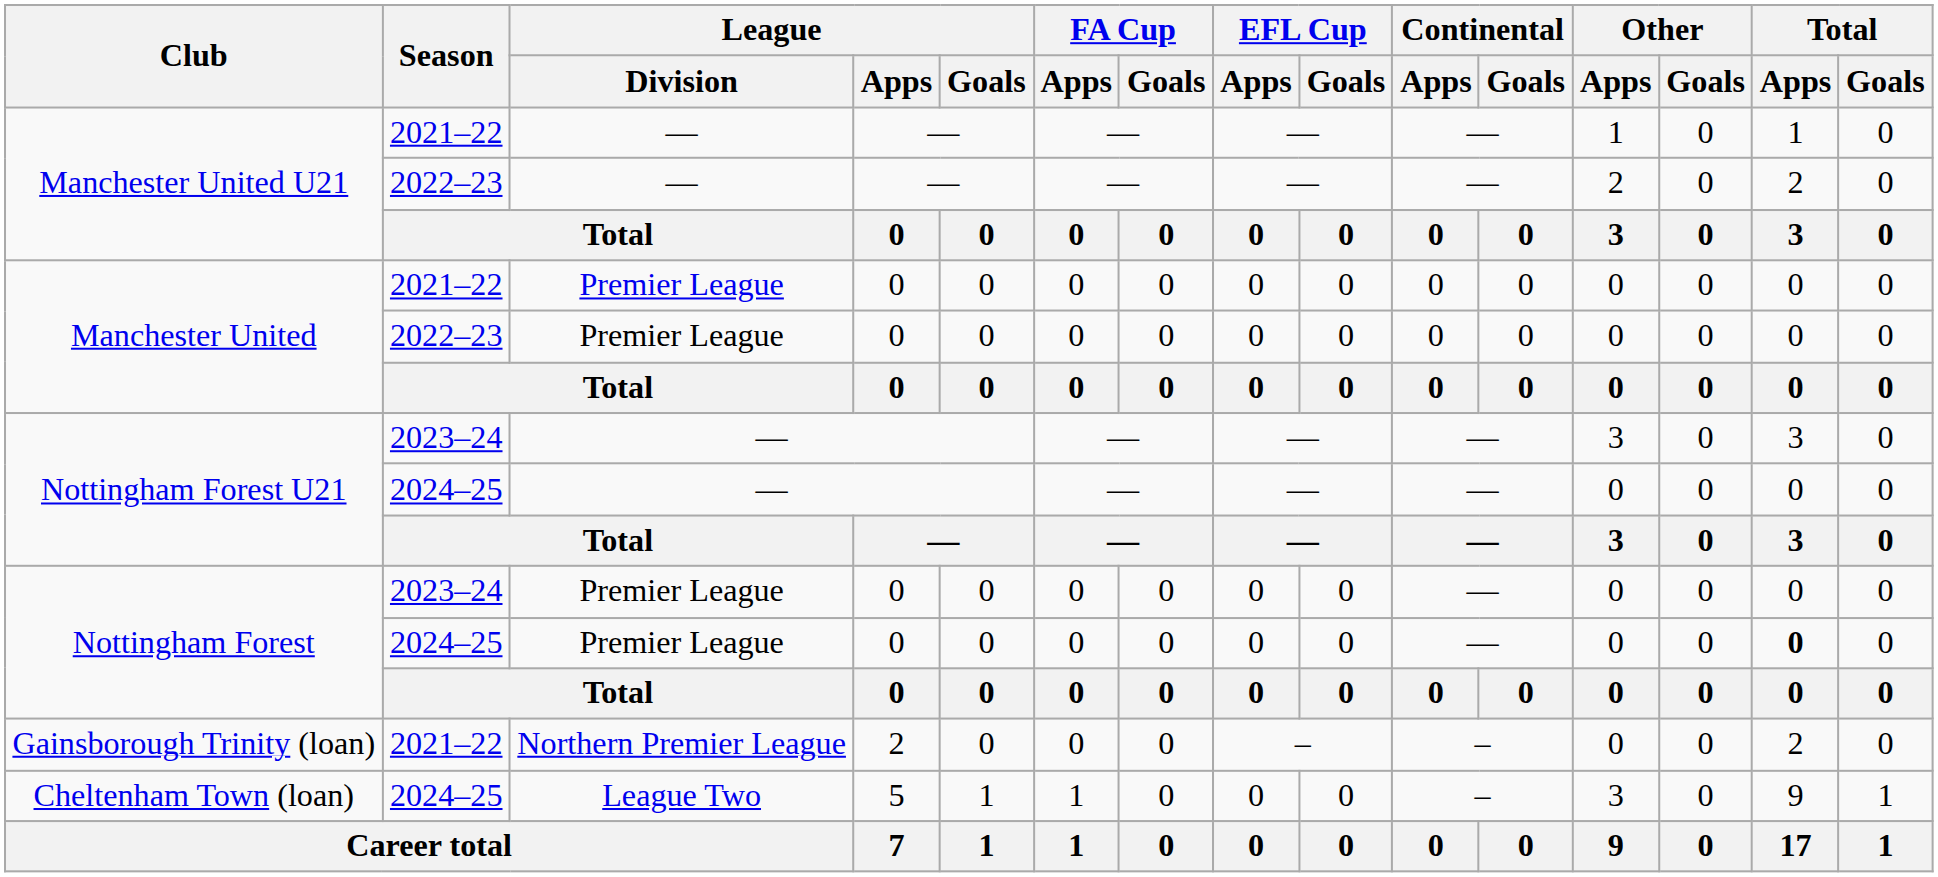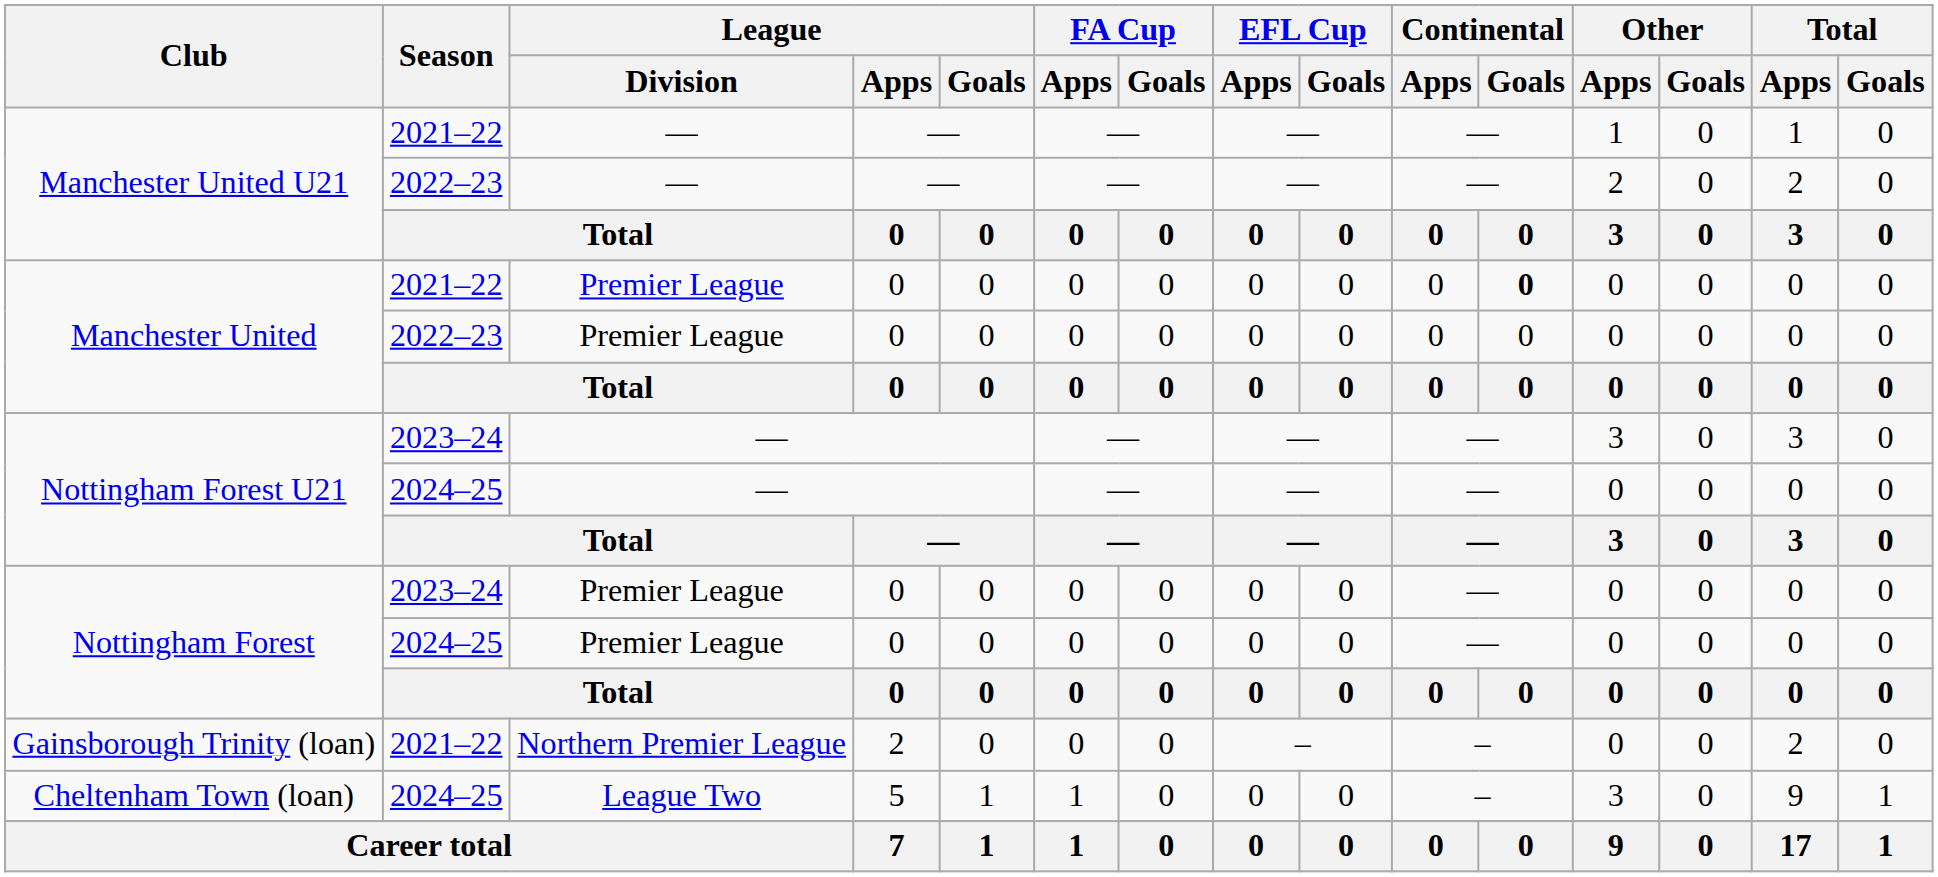(1526, 285) normal -> (1526, 285) bold
(1796, 642) bold -> (1796, 642) normal
